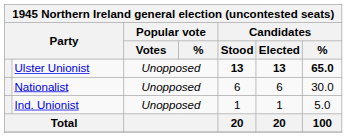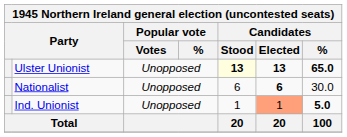(237, 69) no background -> (237, 69) lightyellow background
(279, 87) normal -> (279, 87) bold
(279, 105) no background -> (279, 105) lightsalmon background
(322, 105) normal -> (322, 105) bold
